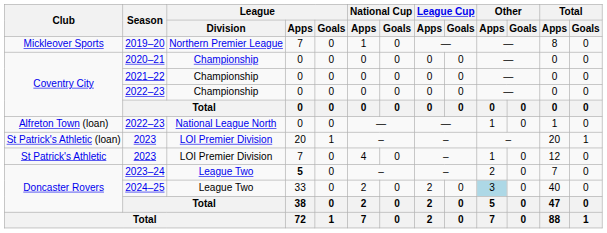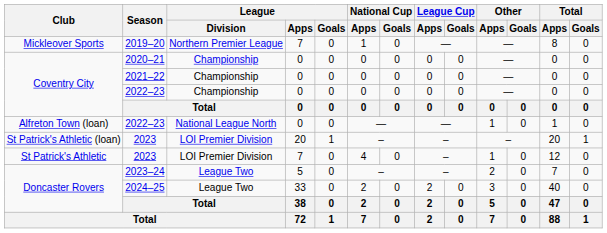(300, 172) bold -> (300, 172) normal
(492, 188) lightblue background -> (492, 188) no background
